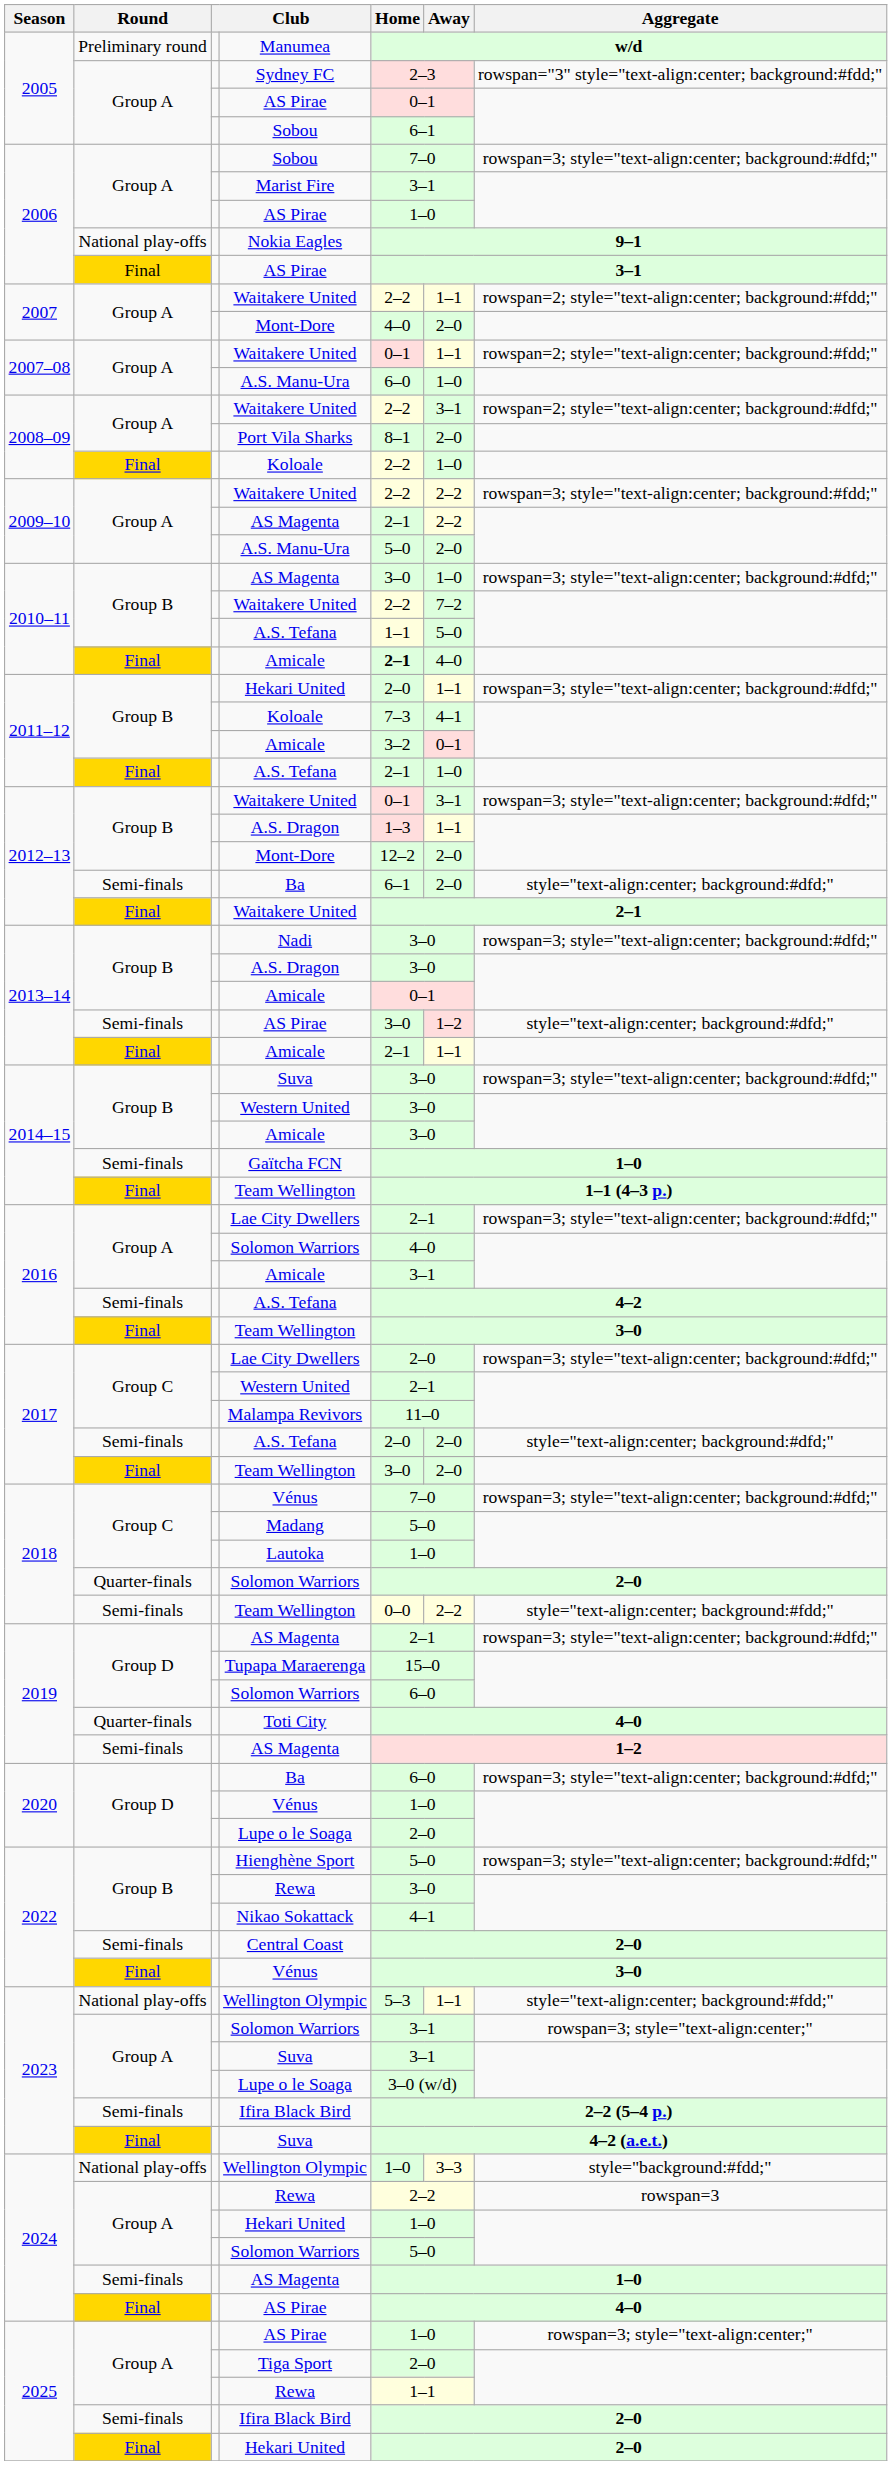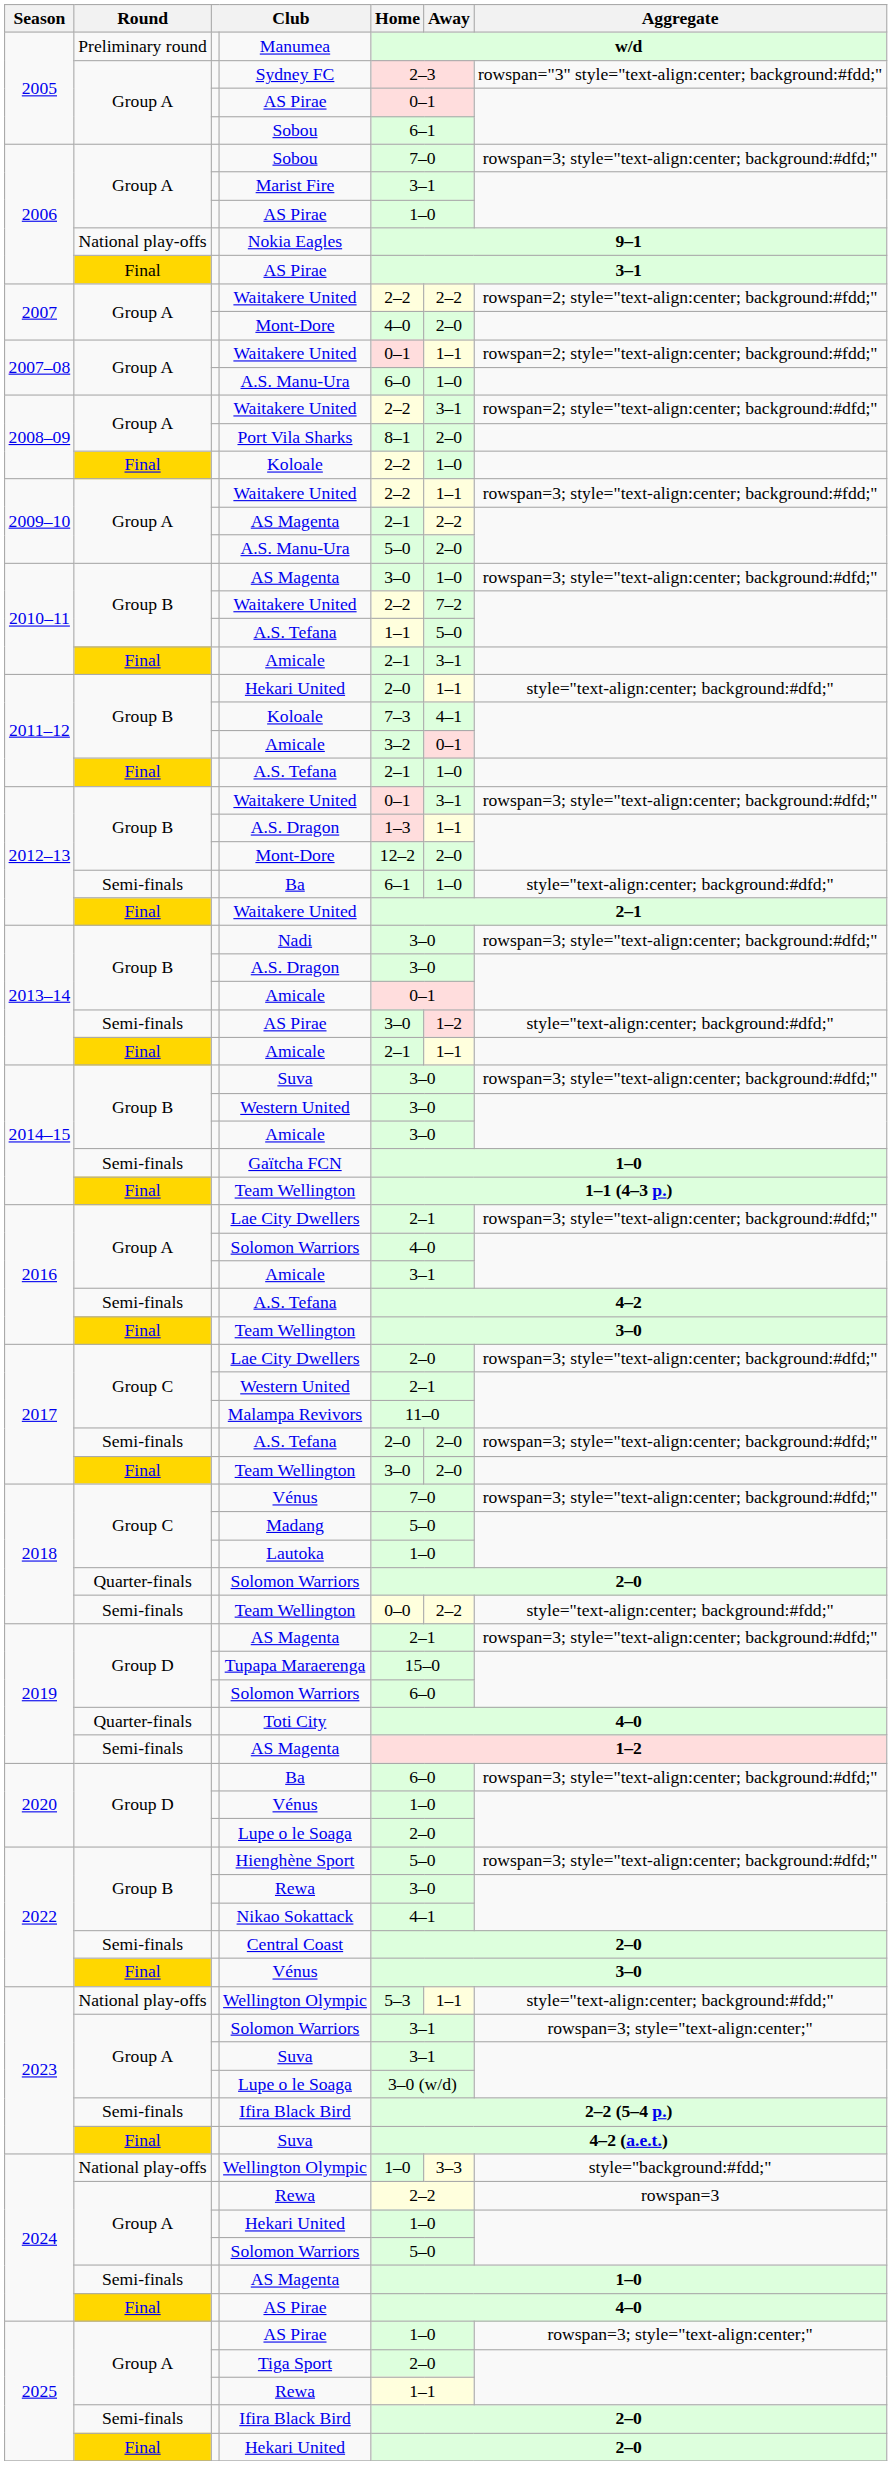(449, 297) 1–1 -> (449, 297) 2–2
(449, 492) 2–2 -> (449, 492) 1–1
(397, 660) bold -> (397, 660) normal
(449, 660) 4–0 -> (449, 660) 3–1
(680, 688) rowspan=3; style="text-align:center; background:#dfd;" -> (680, 688) style="text-align:center; background:#dfd;"
(449, 883) 2–0 -> (449, 883) 1–0
(680, 1441) style="text-align:center; background:#dfd;" -> (680, 1441) rowspan=3; style="text-align:center; background:#dfd;"
